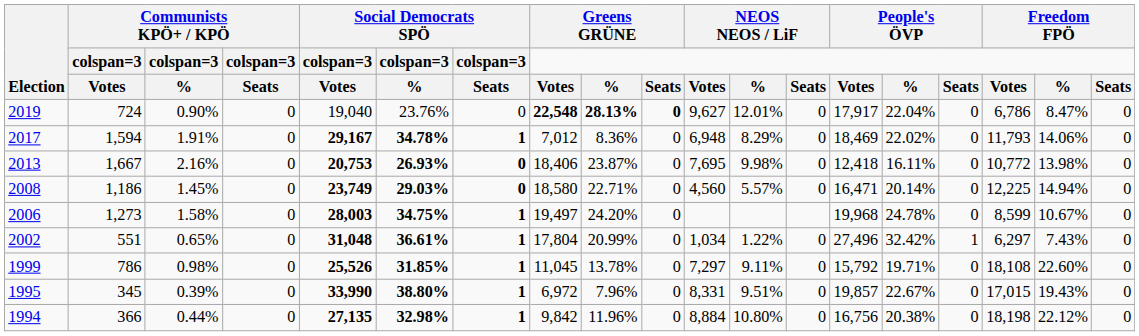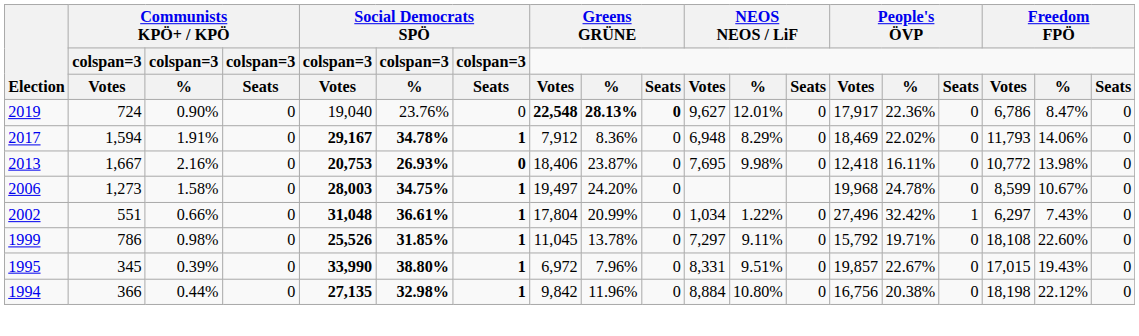(910, 112) 22.04% -> (910, 112) 22.36%
(559, 138) 7,012 -> (559, 138) 7,912
- row: (24, 189)
(198, 240) 0.65% -> (198, 214) 0.66%
